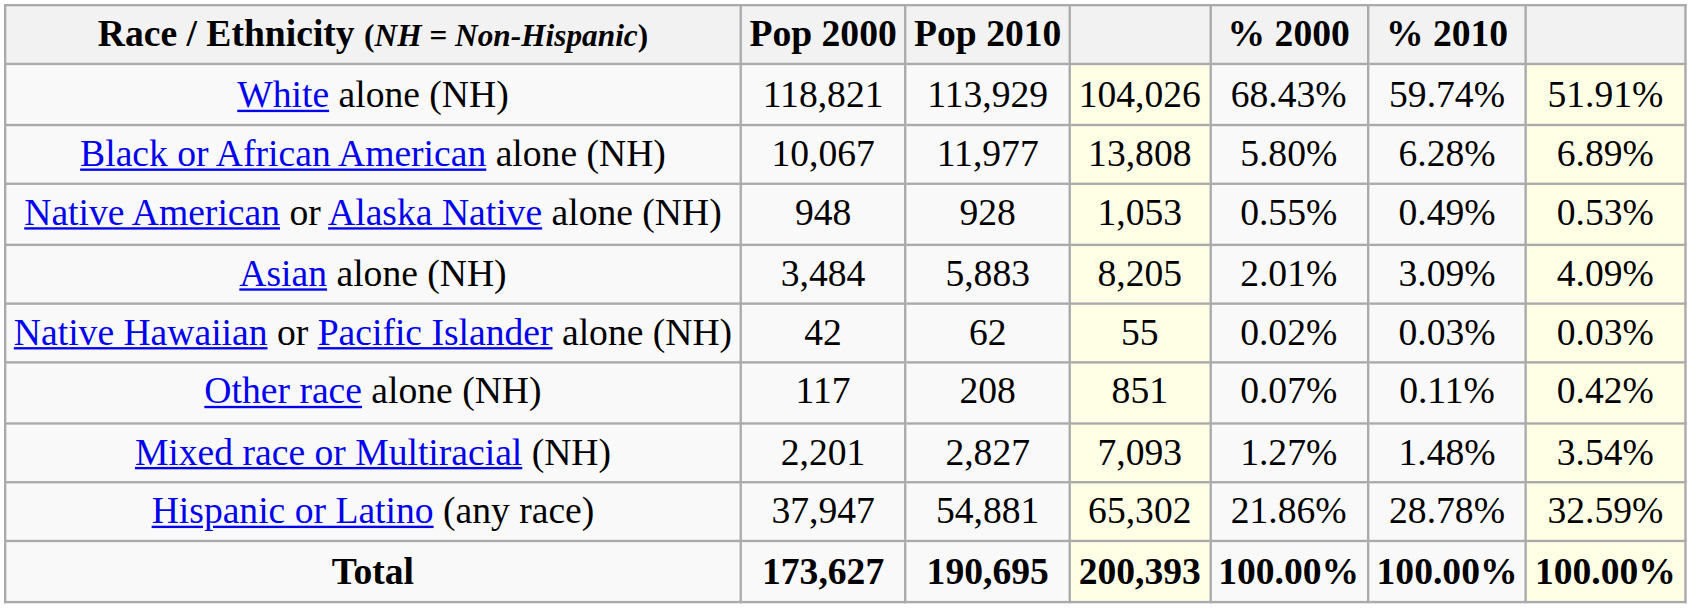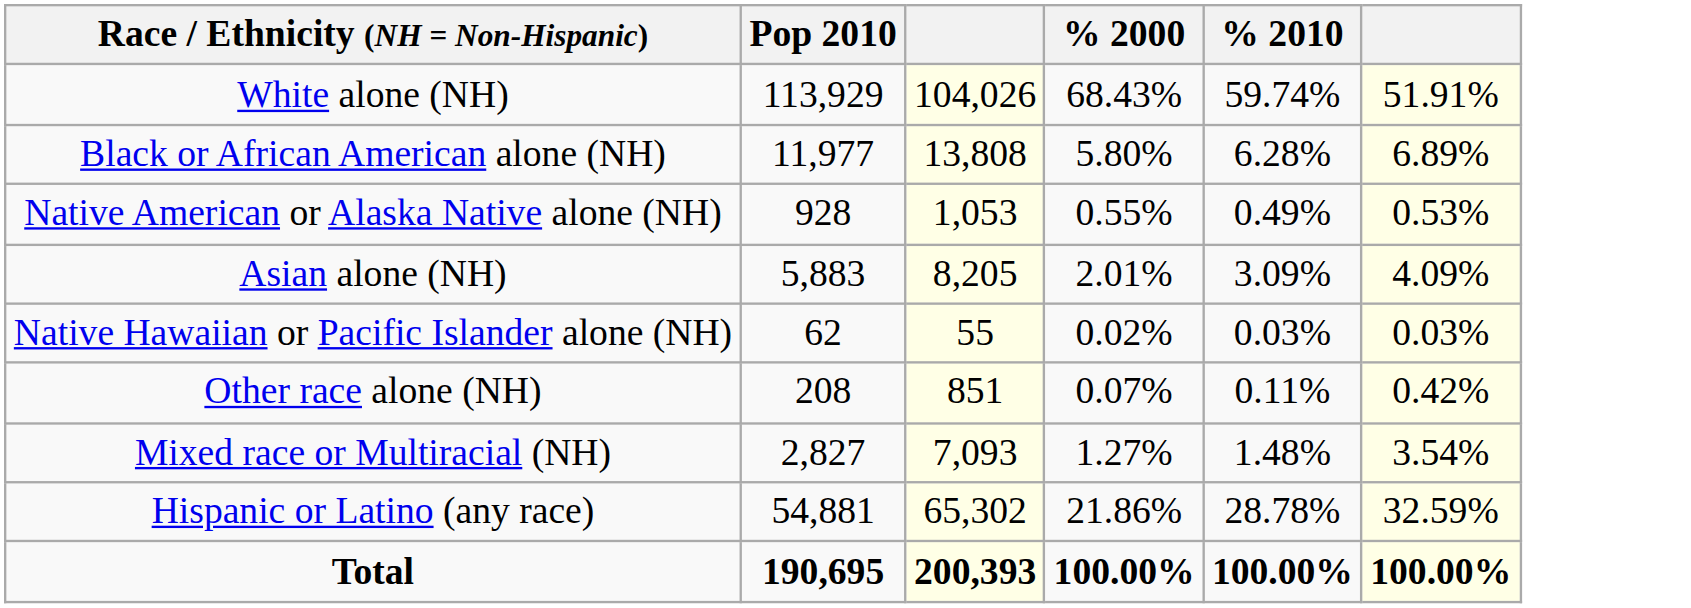- column: (823, 34)
